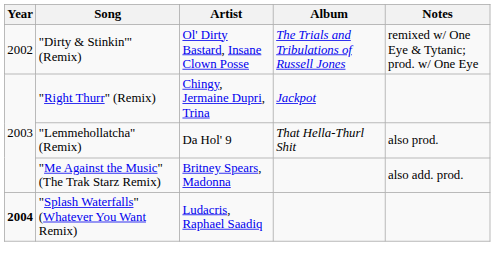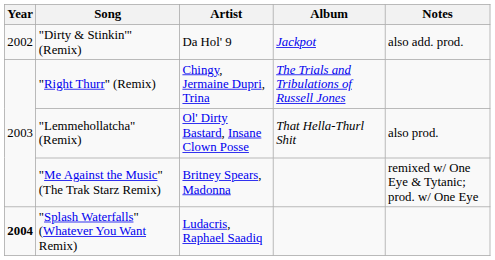(222, 49) Ol' Dirty Bastard, Insane Clown Posse -> (207, 42) Da Hol' 9
(314, 49) The Trials and Tribulations of Russell Jones -> (296, 42) Jackpot
(433, 49) remixed w/ One Eye & Tytanic; prod. w/ One Eye -> (426, 42) also add. prod.
(296, 98) Jackpot -> (314, 84) The Trials and Tribulations of Russell Jones
(207, 140) Da Hol' 9 -> (222, 133) Ol' Dirty Bastard, Insane Clown Posse
(426, 175) also add. prod. -> (433, 182) remixed w/ One Eye & Tytanic; prod. w/ One Eye
